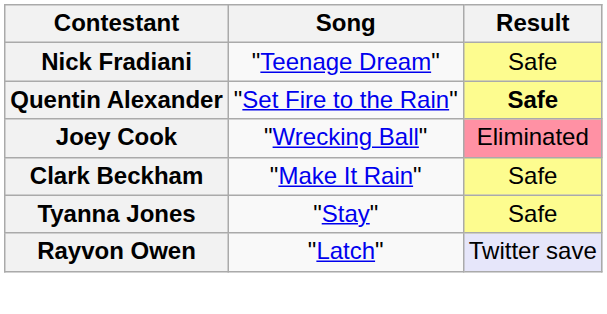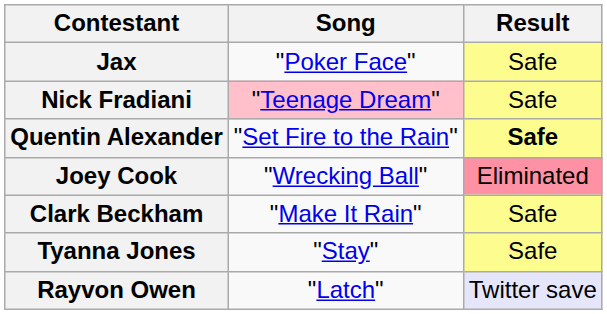+ row: (117, 61)
(346, 61) no background -> (346, 99) pink background
